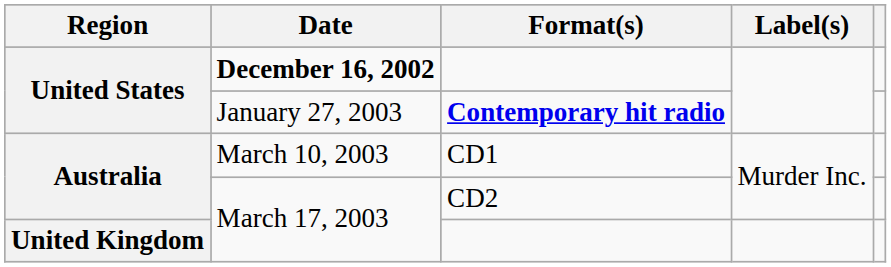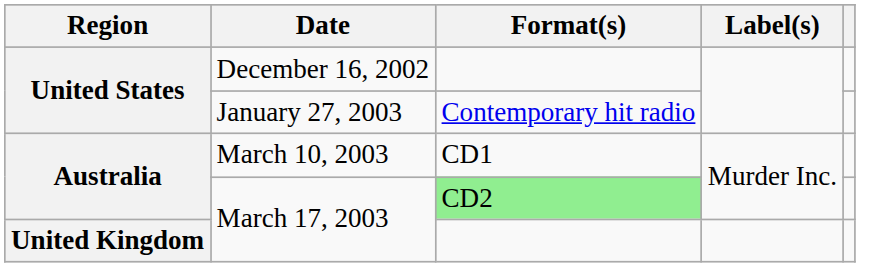(326, 68) bold -> (323, 68) normal
(586, 111) bold -> (568, 111) normal
(473, 197) no background -> (467, 197) lightgreen background
